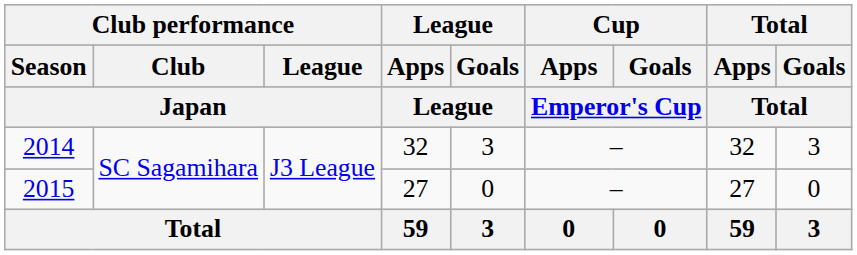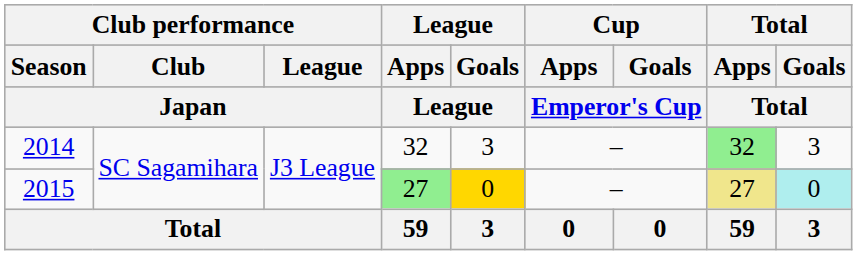(742, 147) no background -> (742, 147) lightgreen background
(416, 188) no background -> (416, 188) lightgreen background
(488, 188) no background -> (488, 188) gold background
(742, 188) no background -> (742, 188) khaki background
(814, 188) no background -> (814, 188) paleturquoise background
